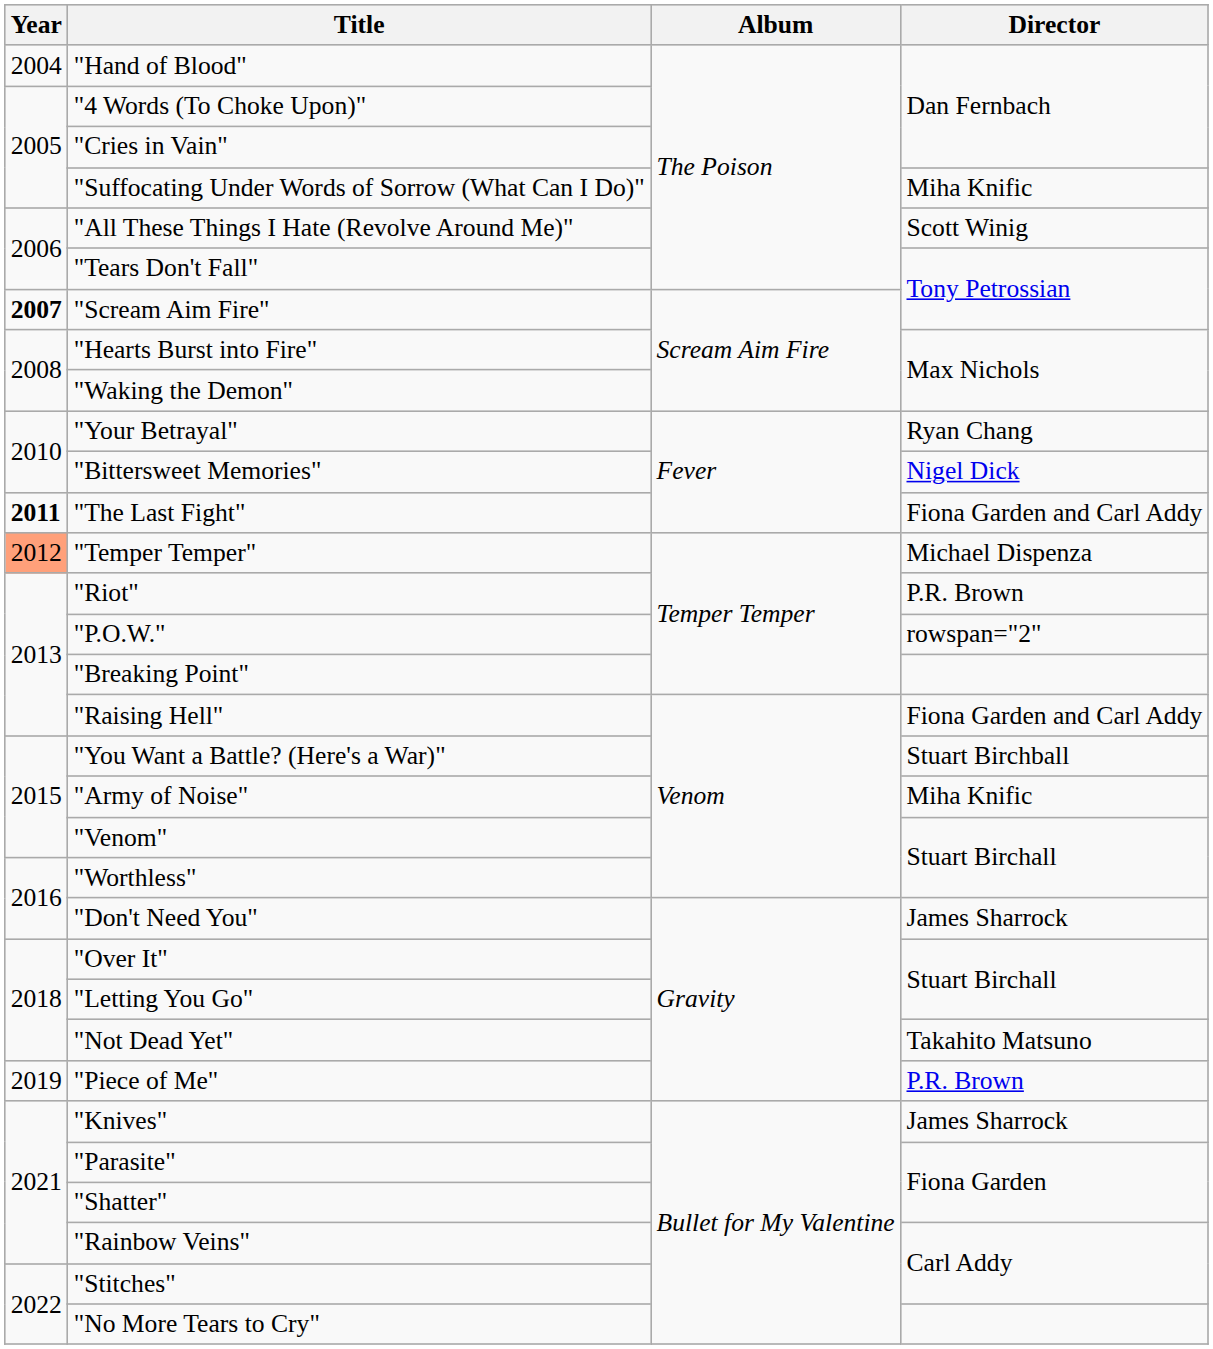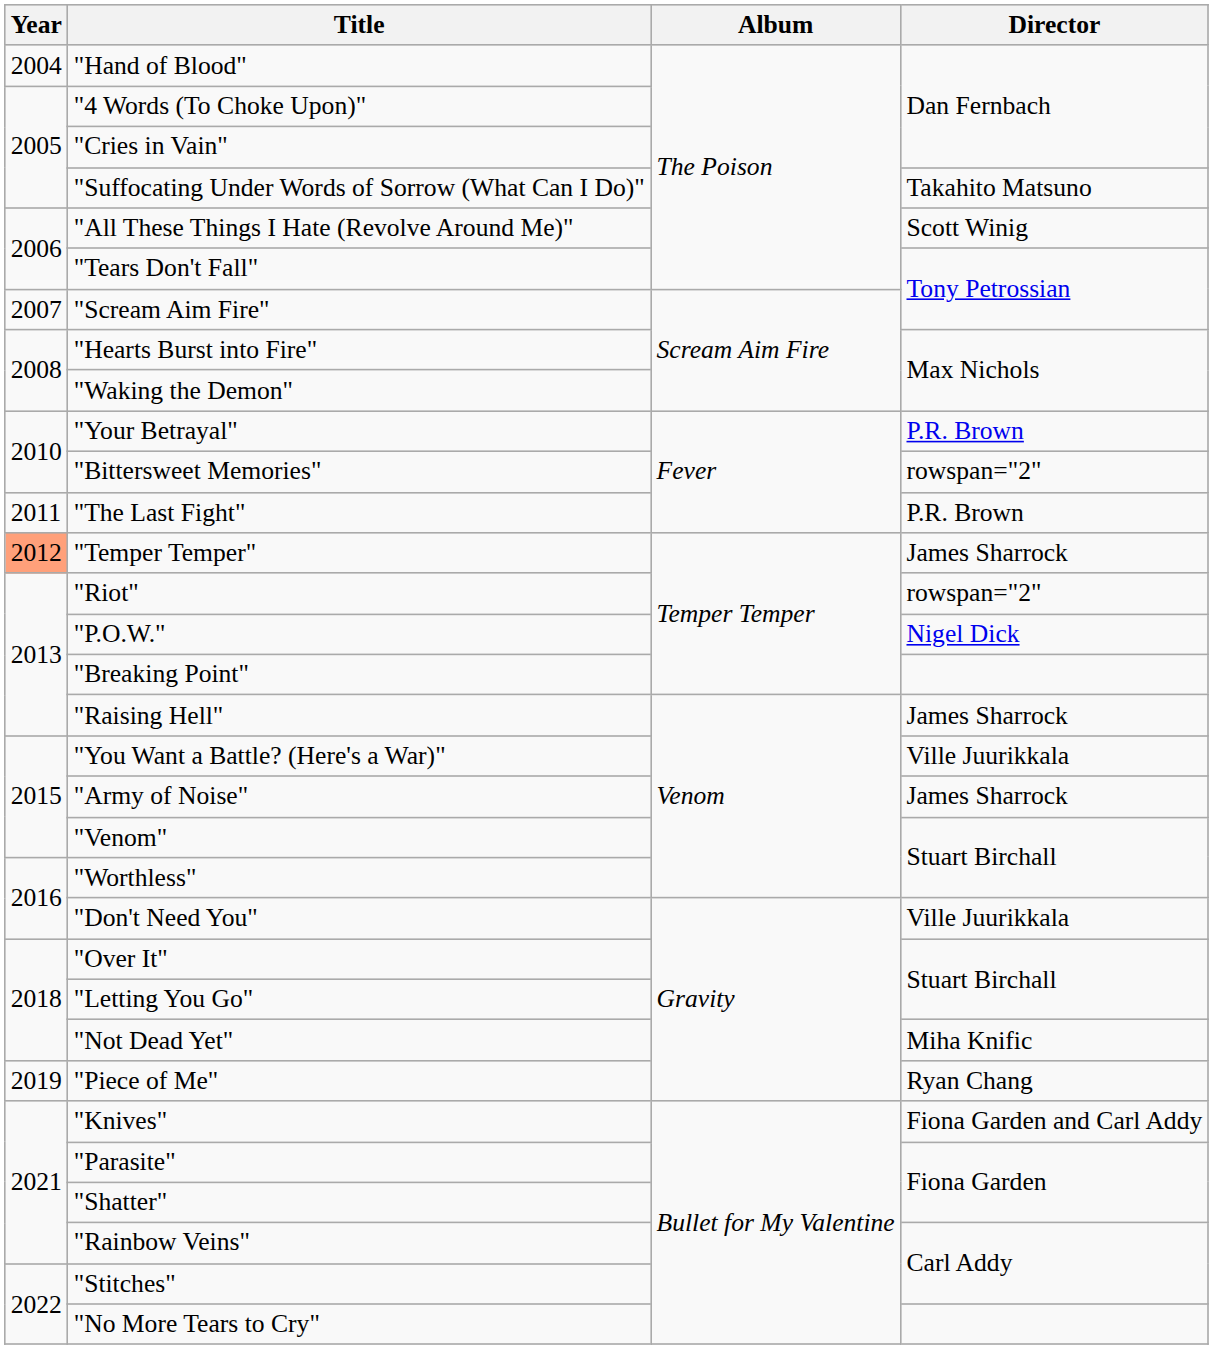(969, 187) Miha Knific -> (999, 187) Takahito Matsuno
(36, 308) bold -> (36, 308) normal
(970, 430) Ryan Chang -> (965, 430) P.R. Brown
(963, 471) Nigel Dick -> (974, 471) rowspan="2"
(36, 512) bold -> (36, 512) normal
(1054, 512) Fiona Garden and Carl Addy -> (965, 512) P.R. Brown
(999, 552) Michael Dispenza -> (987, 552) James Sharrock
(965, 593) P.R. Brown -> (974, 593) rowspan="2"
(974, 633) rowspan="2" -> (963, 633) Nigel Dick
(1054, 715) Fiona Garden and Carl Addy -> (987, 715) James Sharrock
(988, 755) Stuart Birchball -> (988, 755) Ville Juurikkala
(969, 796) Miha Knific -> (987, 796) James Sharrock
(987, 918) James Sharrock -> (988, 918) Ville Juurikkala
(999, 1039) Takahito Matsuno -> (969, 1039) Miha Knific
(965, 1080) P.R. Brown -> (970, 1080) Ryan Chang
(987, 1120) James Sharrock -> (1054, 1120) Fiona Garden and Carl Addy
